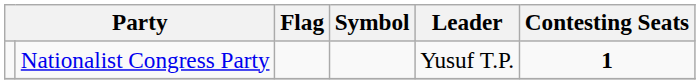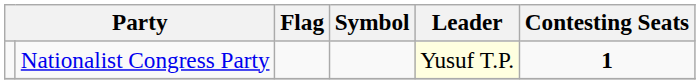(467, 59) no background -> (467, 59) lightyellow background
